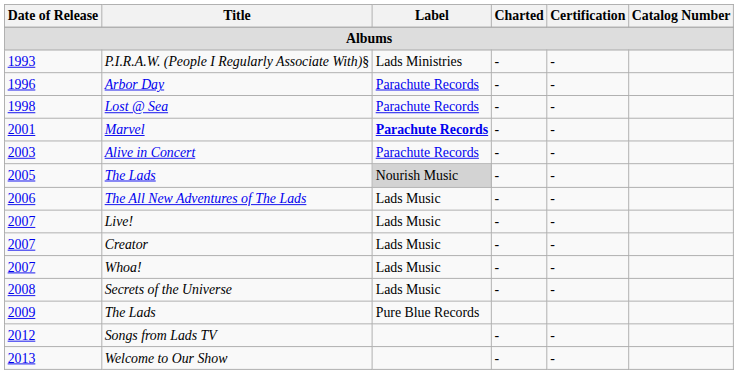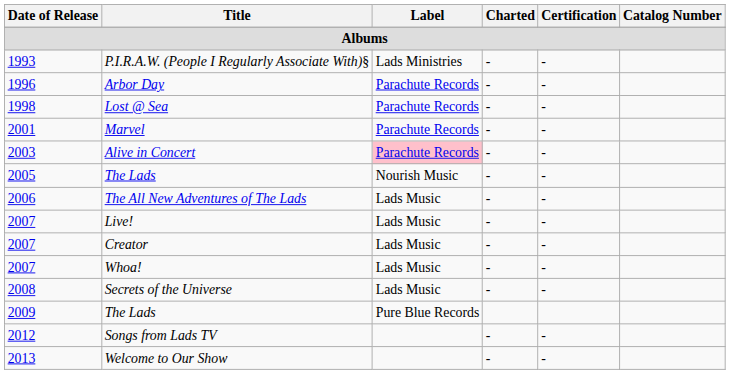(432, 130) bold -> (427, 130) normal
(427, 152) no background -> (427, 152) pink background
(417, 175) lightgrey background -> (417, 175) no background
